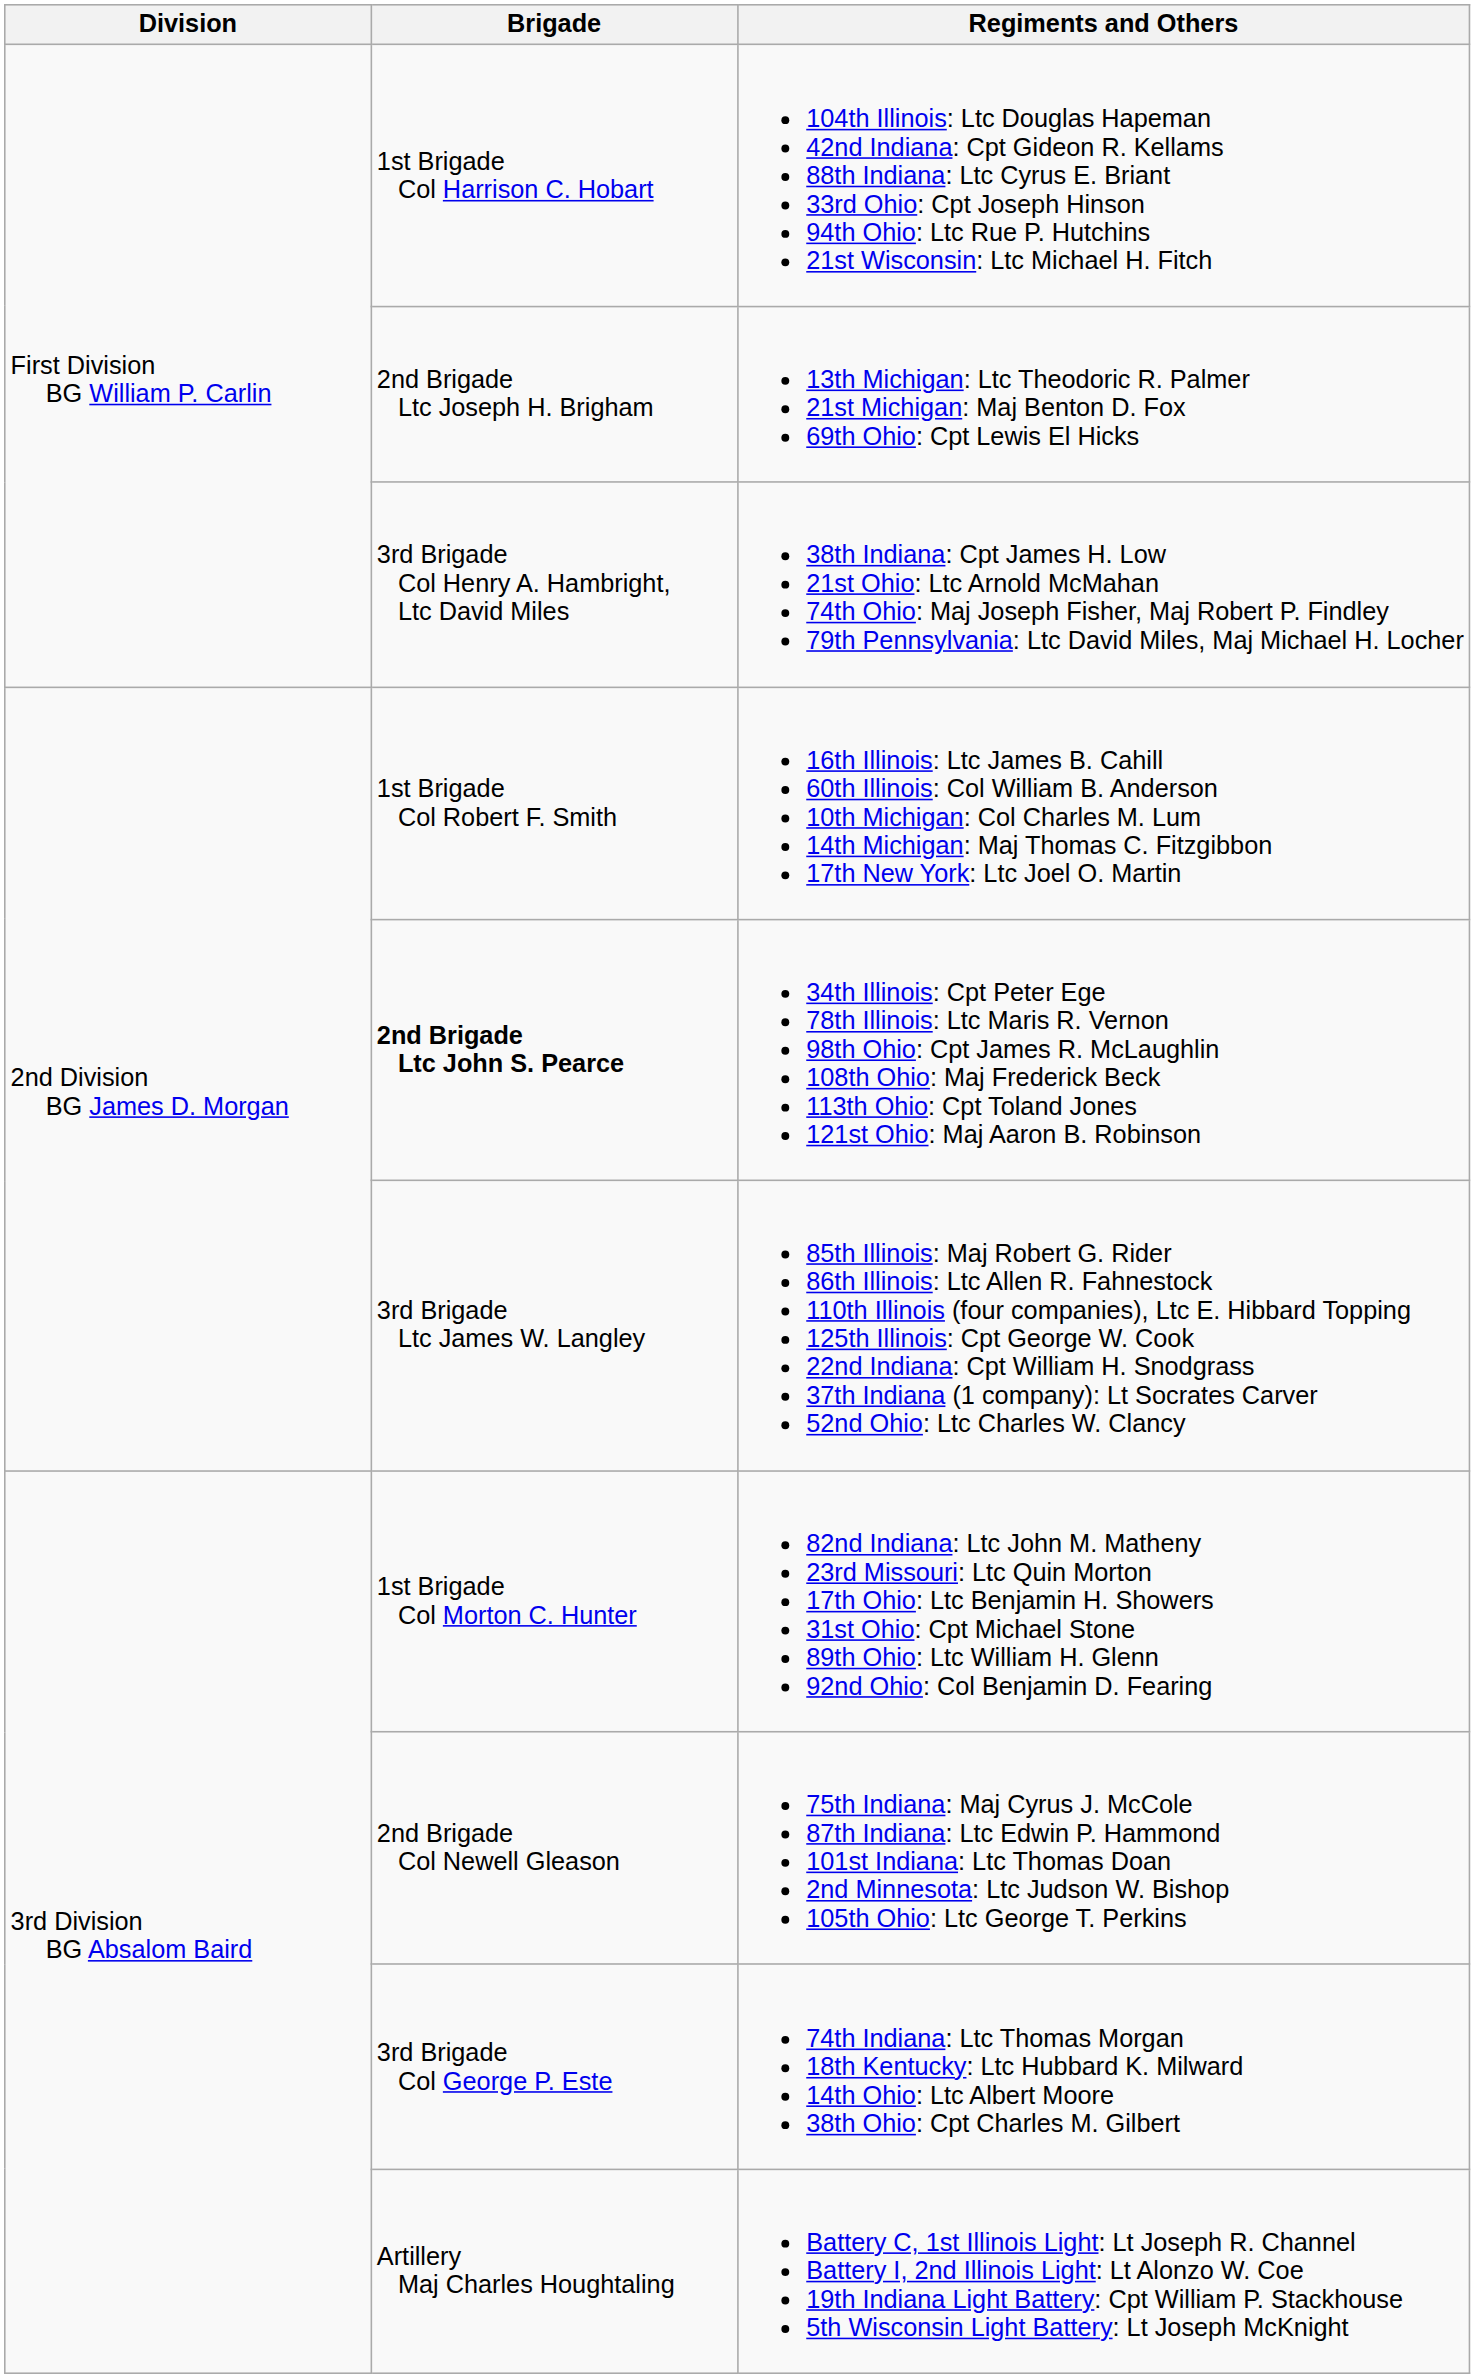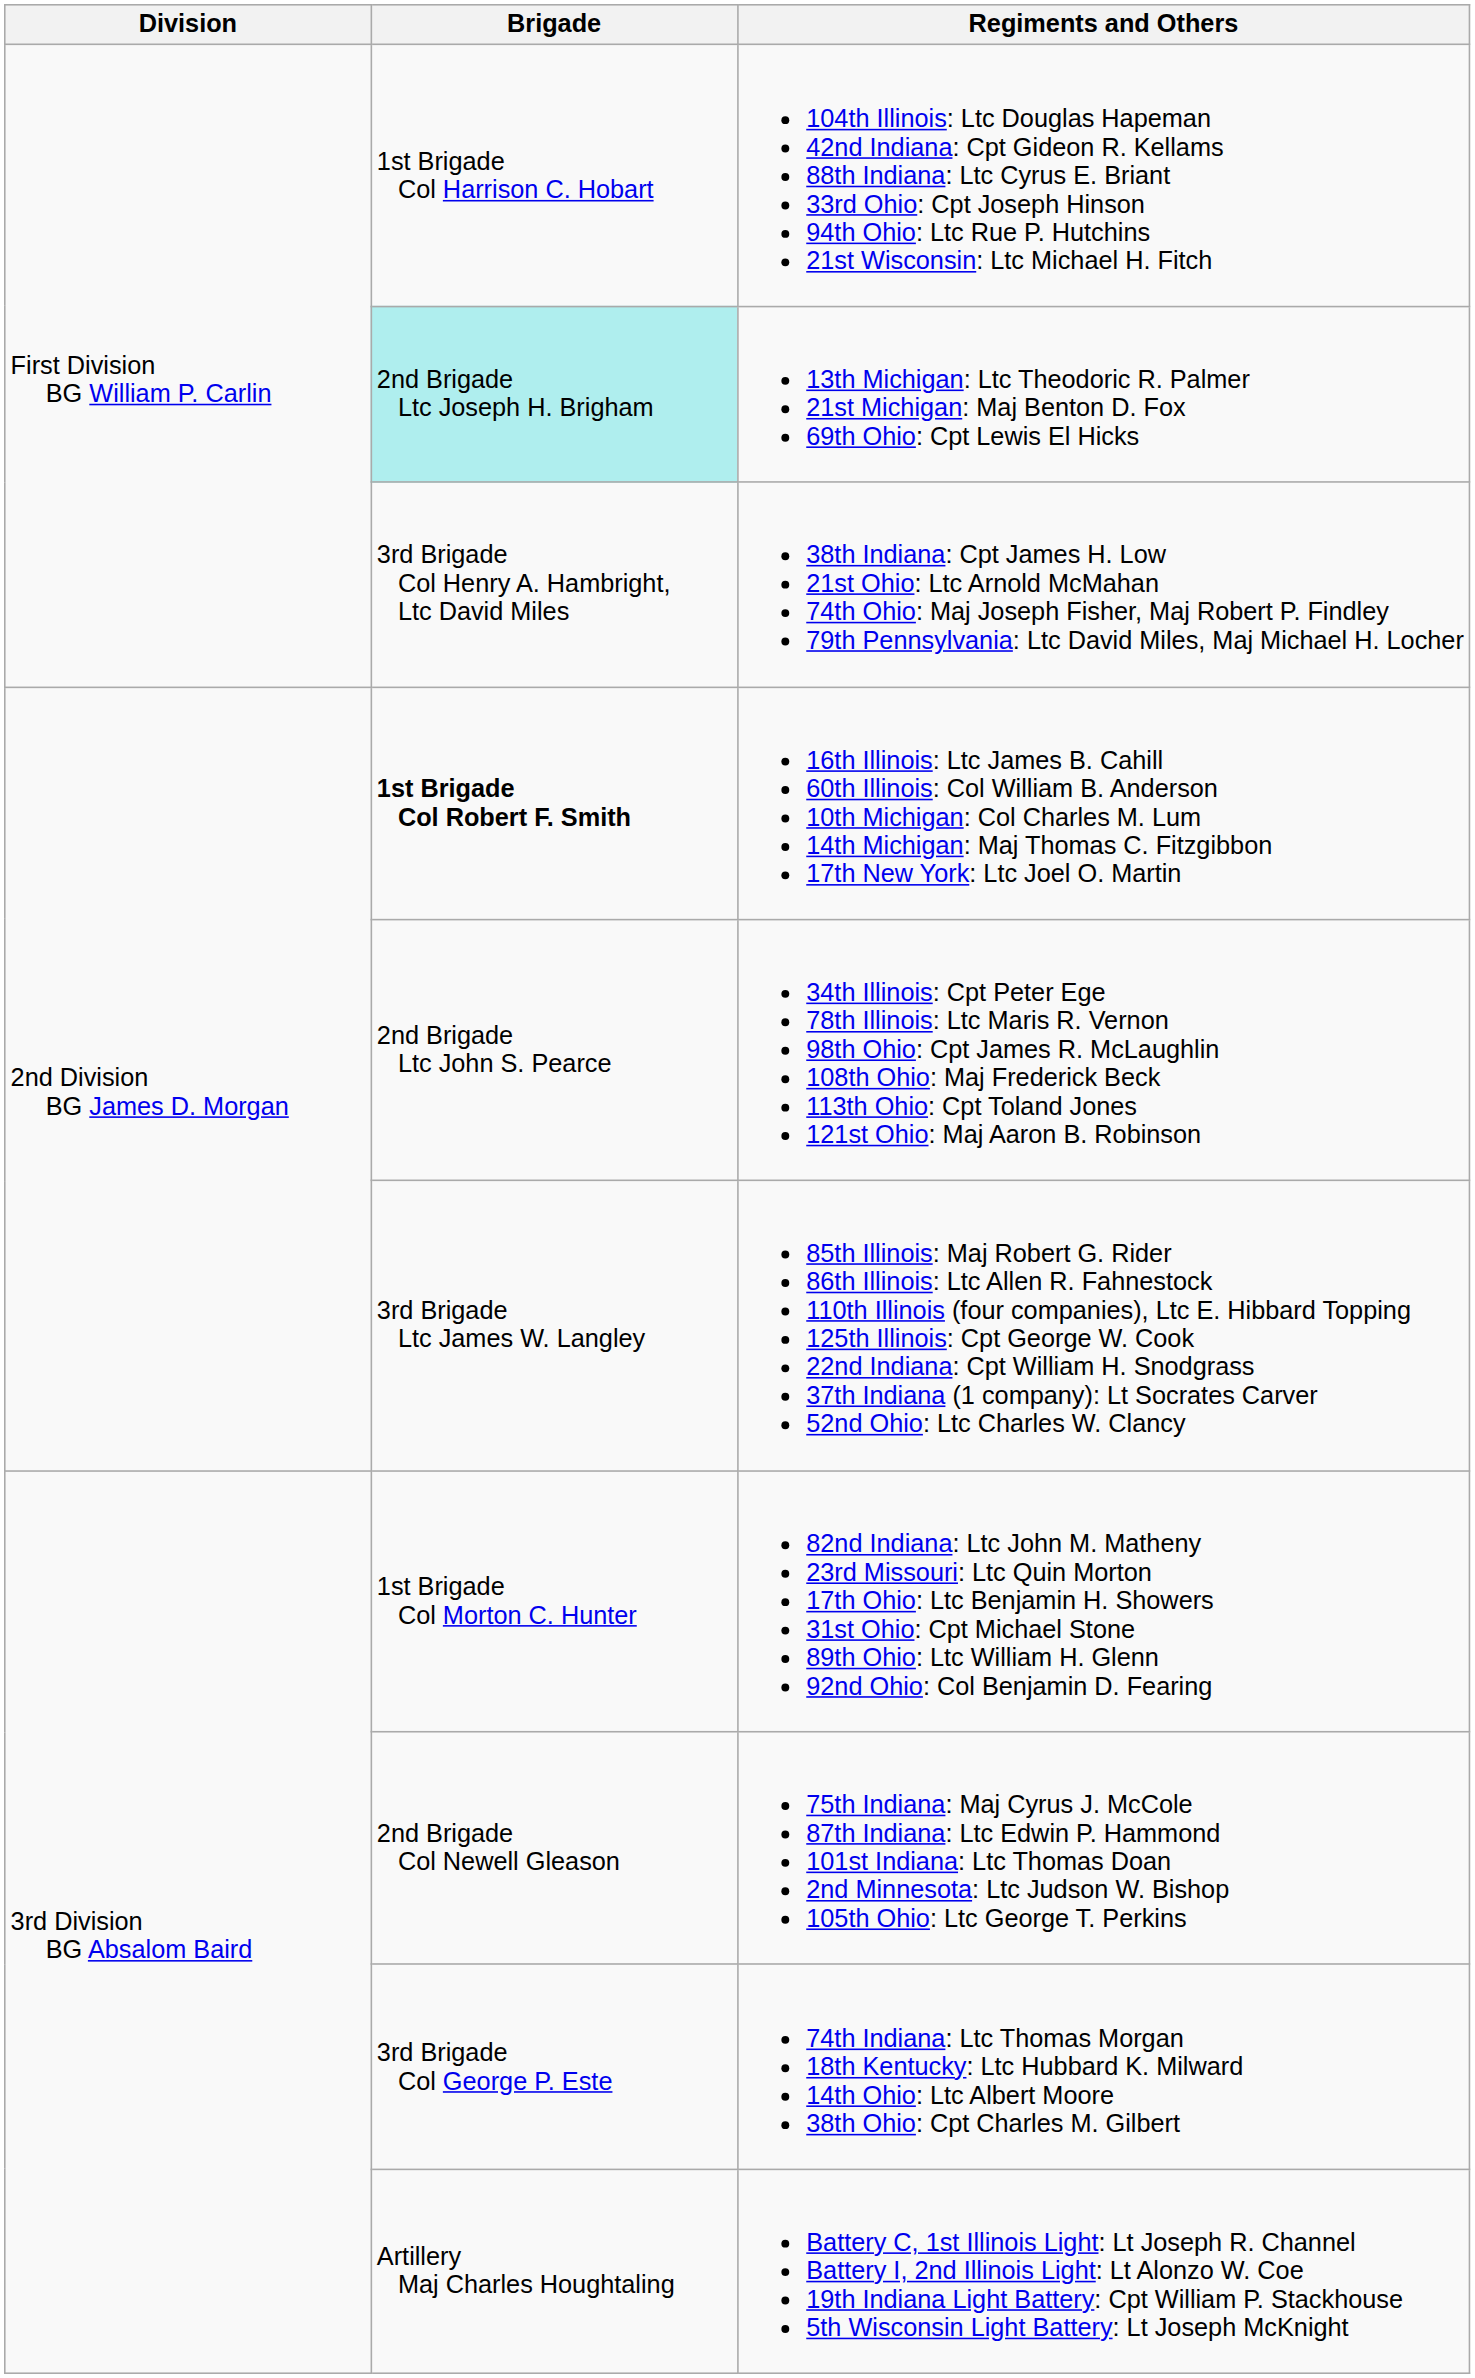(515, 393) no background -> (515, 393) paleturquoise background
(497, 802) normal -> (504, 802) bold
(500, 1049) bold -> (494, 1049) normal
